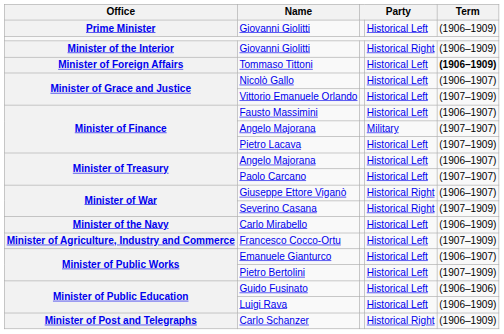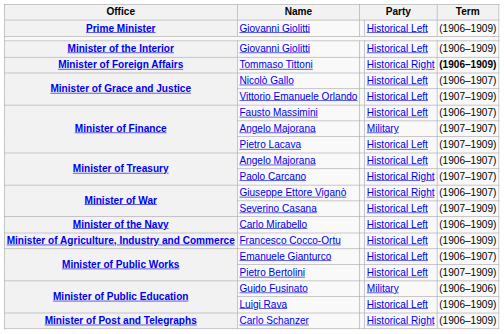(401, 49) Historical Right -> (397, 49) Historical Left
(397, 65) Historical Left -> (401, 65) Historical Right
(397, 177) Historical Left -> (401, 177) Historical Right
(401, 208) Historical Right -> (397, 208) Historical Left
(468, 240) (1907–1909) -> (468, 240) (1906–1909)
(397, 288) Historical Left -> (383, 288) Military
